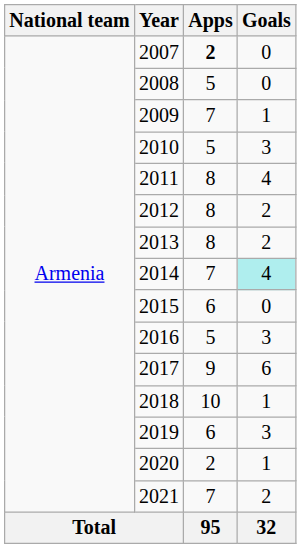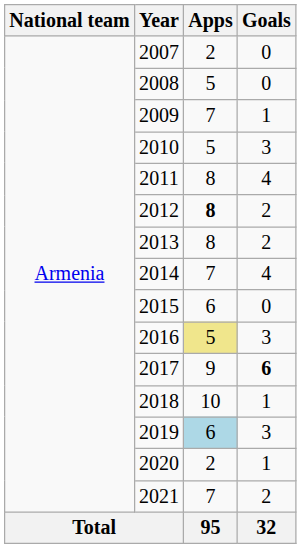(210, 52) bold -> (210, 52) normal
(210, 210) normal -> (210, 210) bold
(266, 274) paleturquoise background -> (266, 274) no background
(210, 337) no background -> (210, 337) khaki background
(266, 369) normal -> (266, 369) bold
(210, 432) no background -> (210, 432) lightblue background
